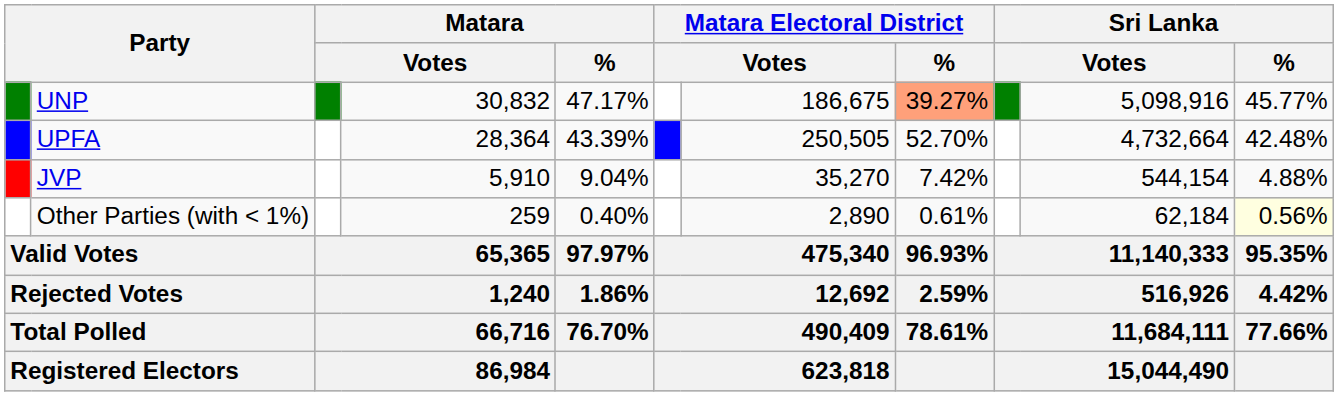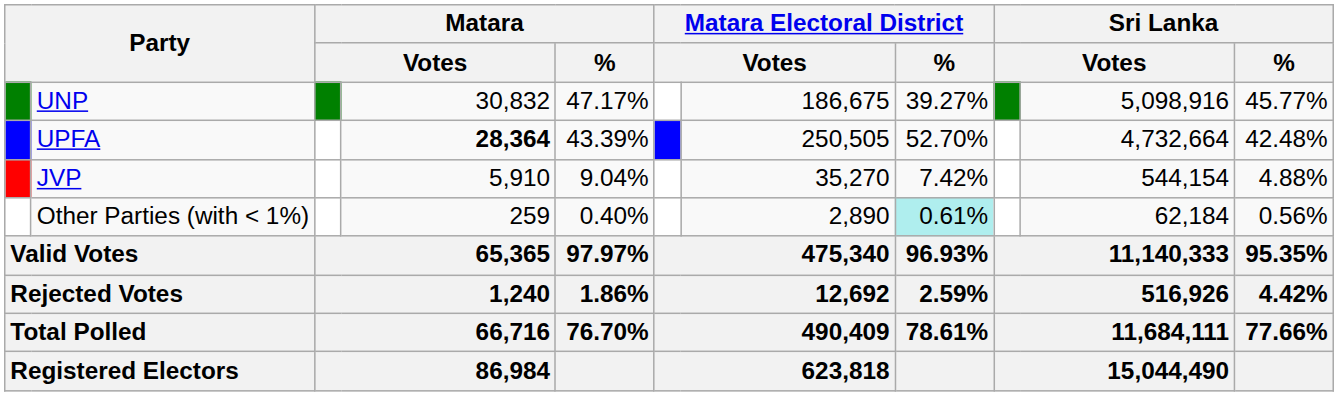(947, 100) lightsalmon background -> (947, 100) no background
(513, 139) normal -> (513, 139) bold
(954, 216) no background -> (954, 216) paleturquoise background
(1293, 216) lightyellow background -> (1293, 216) no background
